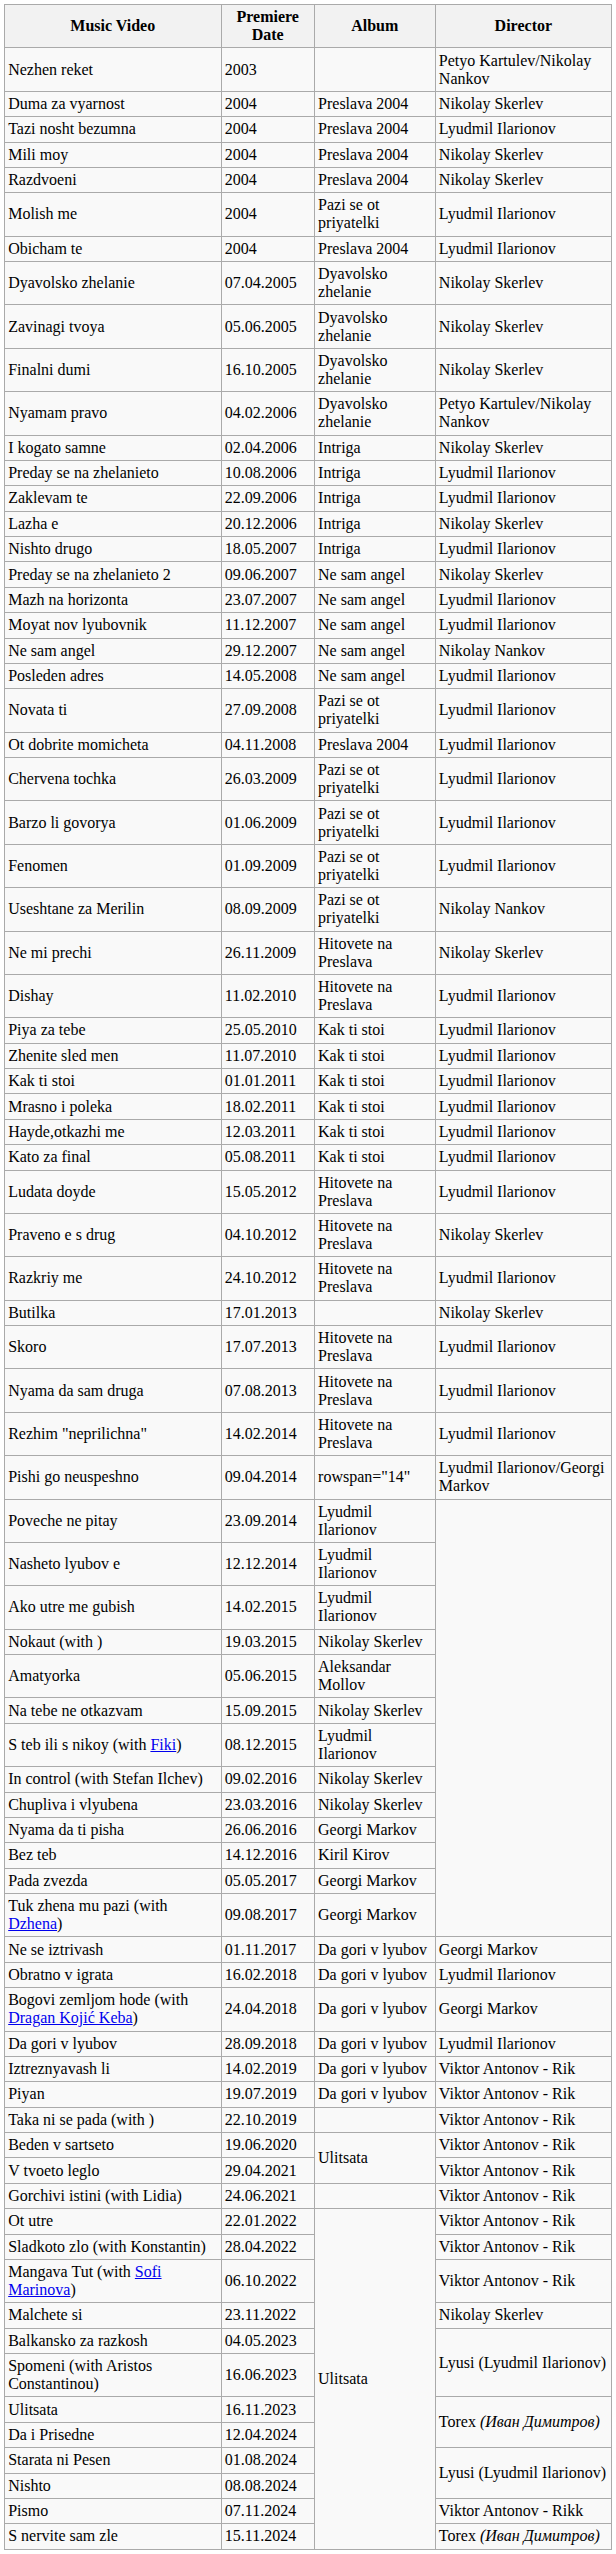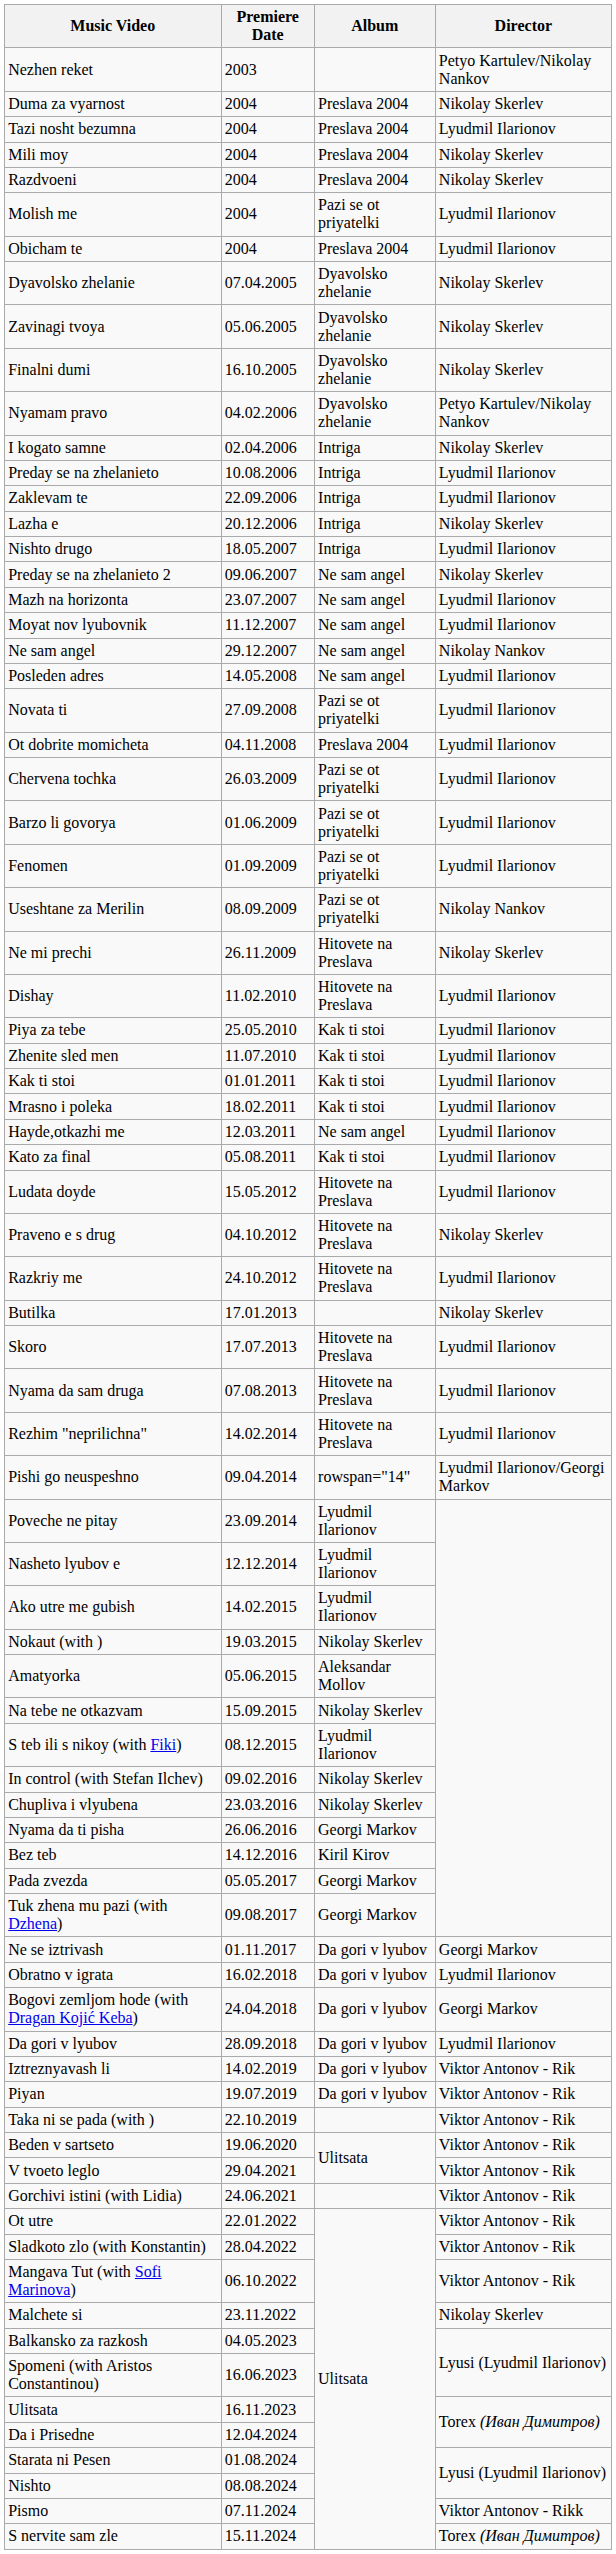(351, 1131) Kak ti stoi -> (362, 1131) Ne sam angel
